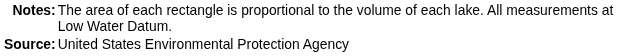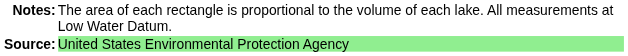(203, 44) no background -> (203, 44) lightgreen background
